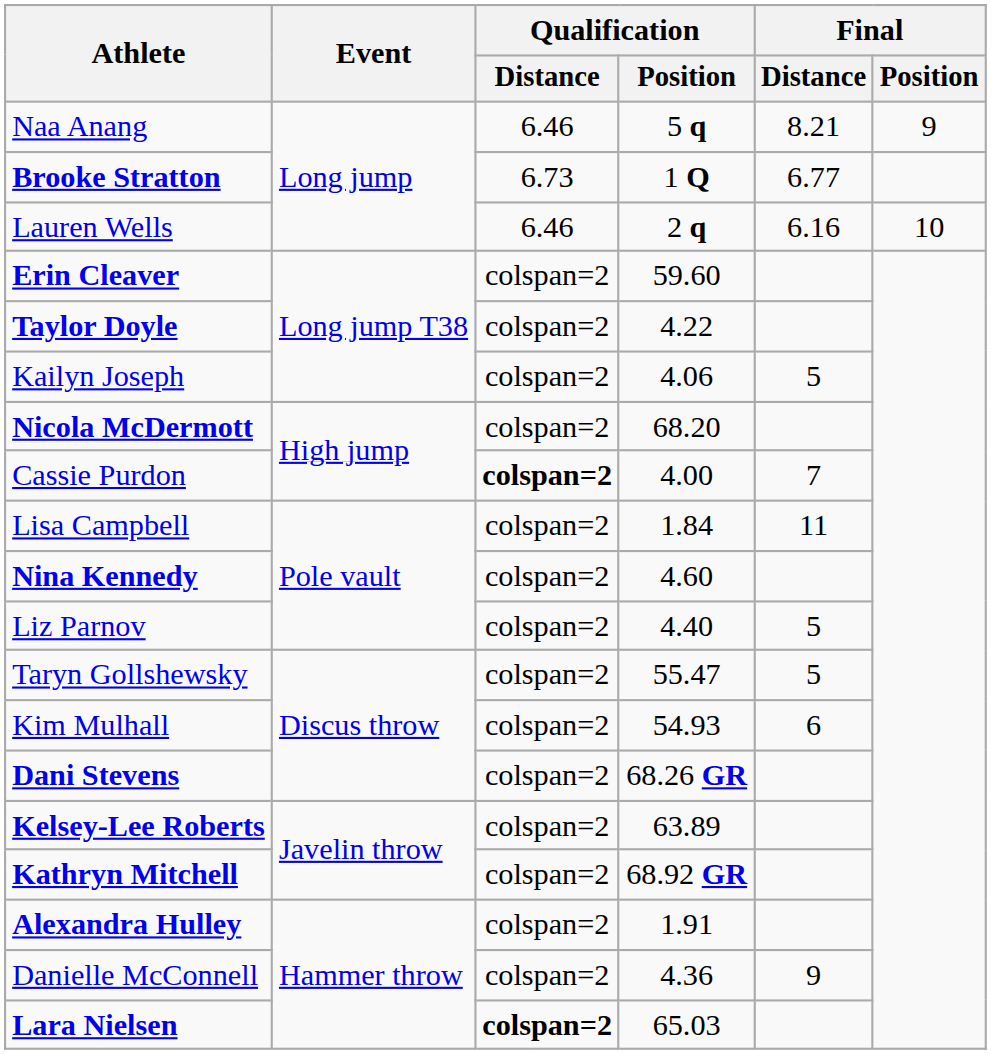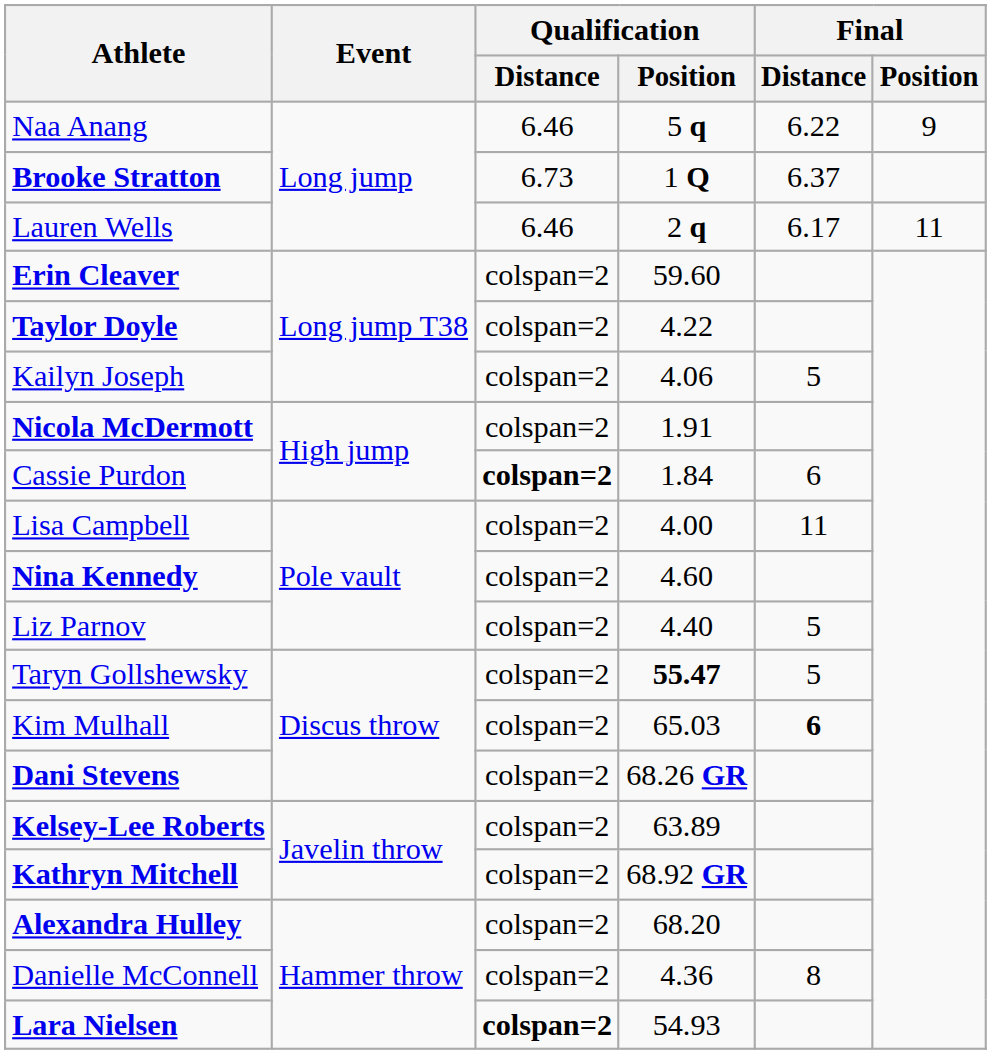(814, 126) 8.21 -> (814, 126) 6.22
(814, 176) 6.77 -> (814, 176) 6.37
(814, 226) 6.16 -> (814, 226) 6.17
(929, 226) 10 -> (929, 226) 11
(687, 426) 68.20 -> (687, 426) 1.91
(687, 476) 4.00 -> (687, 476) 1.84
(814, 476) 7 -> (814, 476) 6
(687, 525) 1.84 -> (687, 525) 4.00
(687, 675) normal -> (687, 675) bold
(687, 725) 54.93 -> (687, 725) 65.03
(814, 725) normal -> (814, 725) bold
(687, 924) 1.91 -> (687, 924) 68.20
(814, 974) 9 -> (814, 974) 8
(687, 1024) 65.03 -> (687, 1024) 54.93
